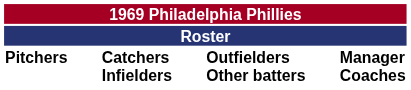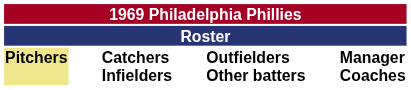(36, 58) no background -> (36, 58) khaki background
